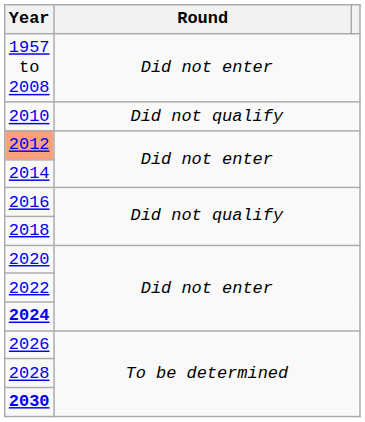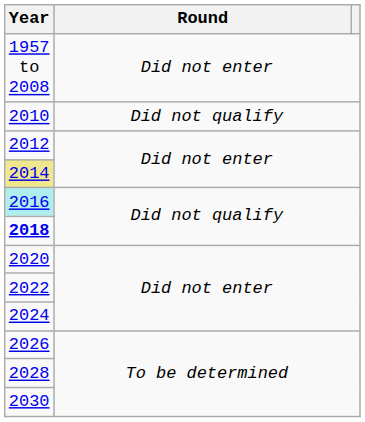(29, 145) lightsalmon background -> (29, 145) no background
(29, 173) no background -> (29, 173) khaki background
(29, 202) no background -> (29, 202) paleturquoise background
(29, 230) normal -> (29, 230) bold
(29, 316) bold -> (29, 316) normal
(29, 401) bold -> (29, 401) normal
